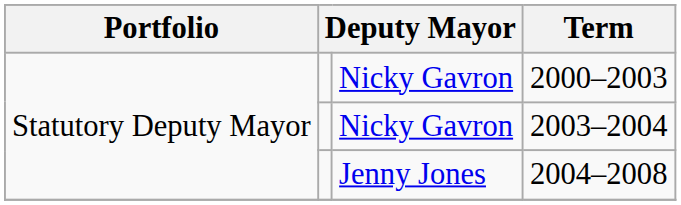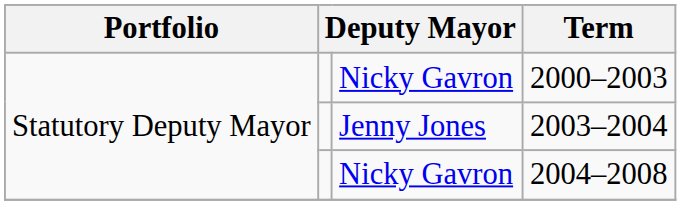(426, 125) Nicky Gavron -> (413, 125) Jenny Jones
(413, 174) Jenny Jones -> (426, 174) Nicky Gavron
